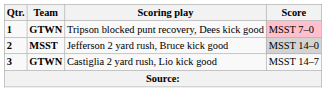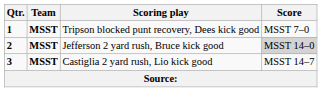(46, 29) GTWN -> (43, 29) MSST
(291, 29) pink background -> (287, 29) no background
(46, 62) GTWN -> (43, 62) MSST
